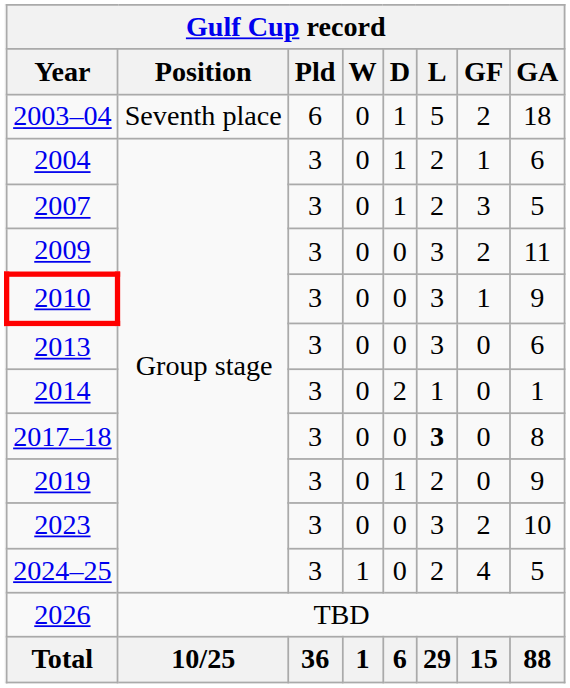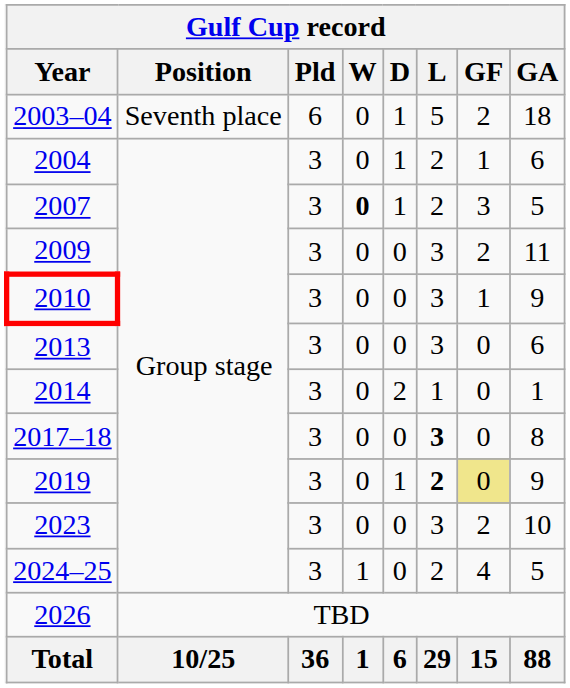(363, 205) normal -> (363, 205) bold
(437, 480) normal -> (437, 480) bold
(484, 480) no background -> (484, 480) khaki background
